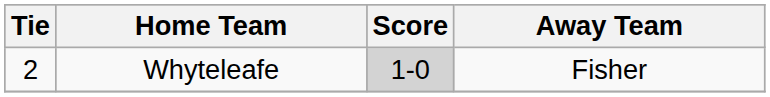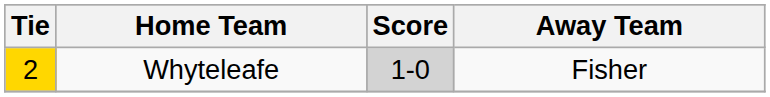(31, 69) no background -> (31, 69) gold background
